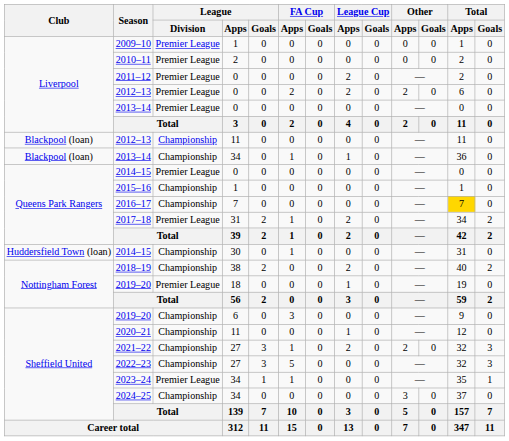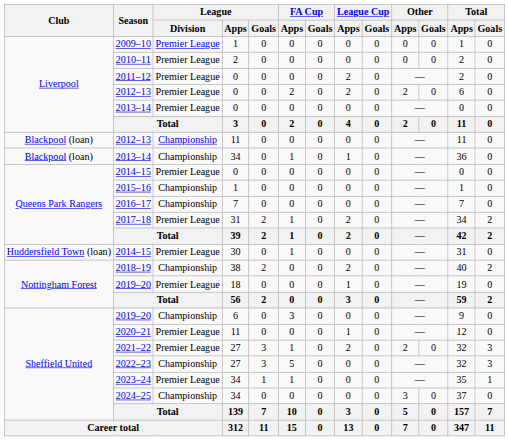(462, 204) gold background -> (462, 204) no background
(188, 252) Championship -> (188, 252) Premier League
(188, 332) Championship -> (188, 332) Premier League
(188, 348) Championship -> (188, 348) Premier League
